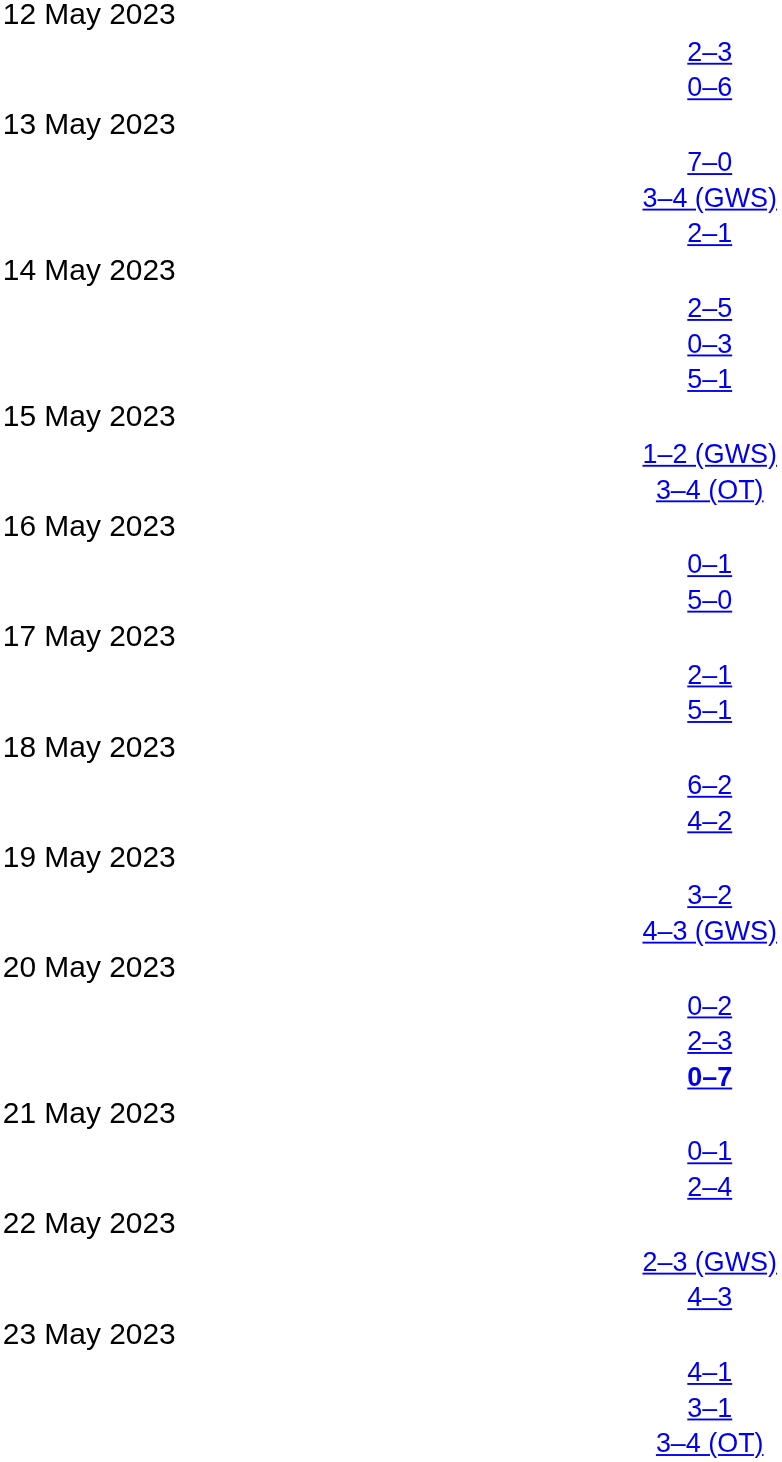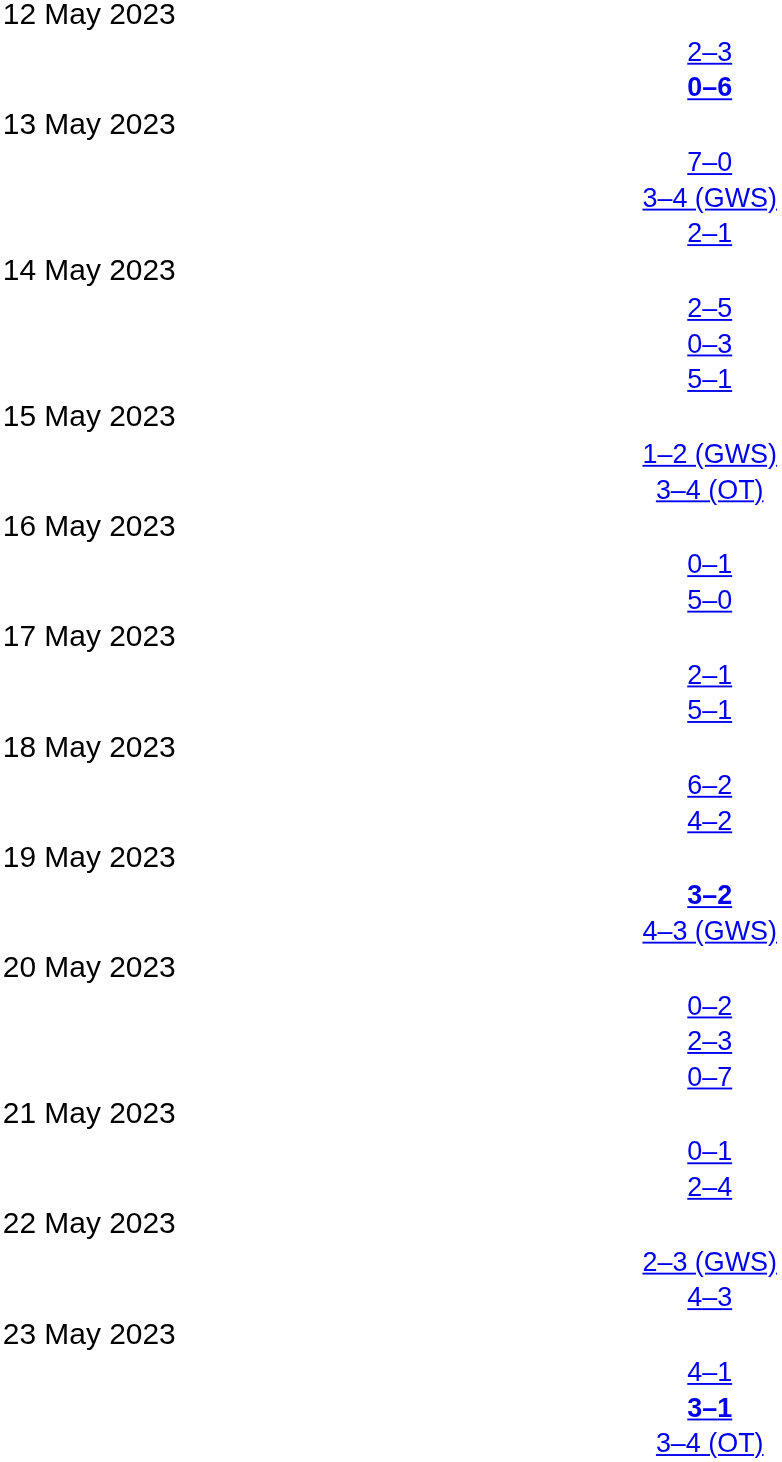(710, 87) normal -> (710, 87) bold
(710, 895) normal -> (710, 895) bold
(710, 1076) bold -> (710, 1076) normal
(710, 1407) normal -> (710, 1407) bold
